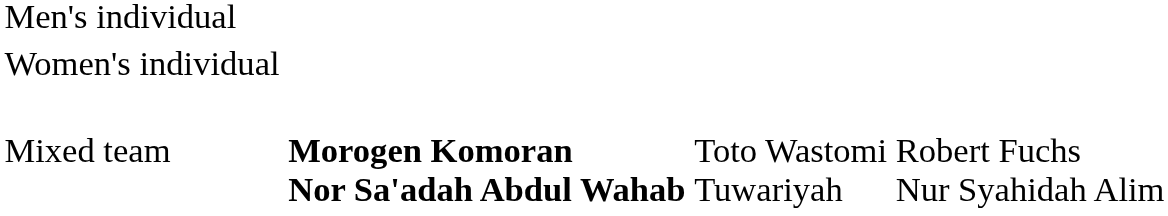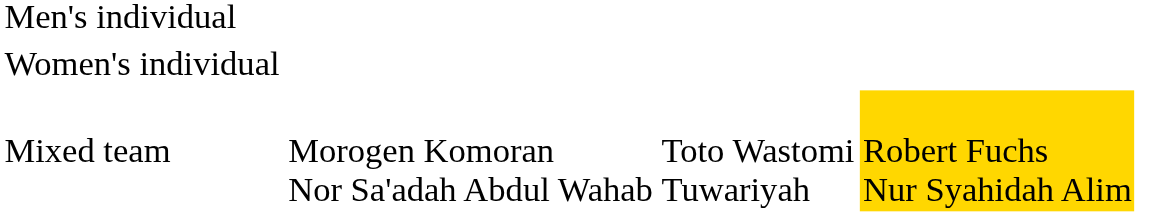(487, 169) bold -> (471, 169) normal
(1030, 169) no background -> (997, 169) gold background
